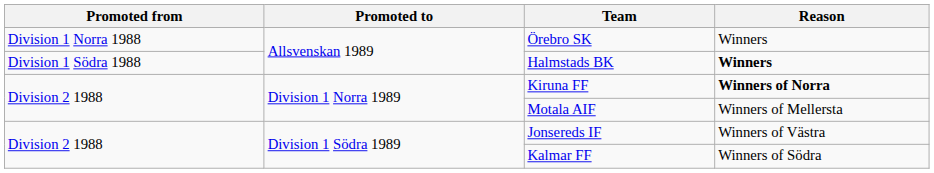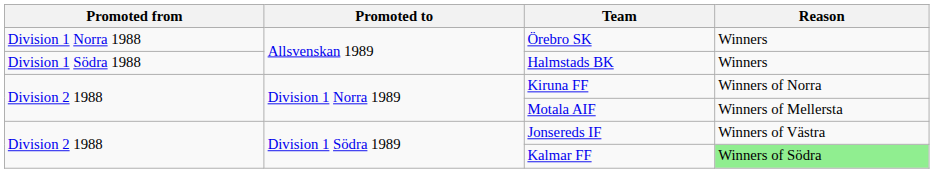(745, 62) bold -> (743, 62) normal
(774, 86) bold -> (770, 86) normal
(770, 156) no background -> (770, 156) lightgreen background
